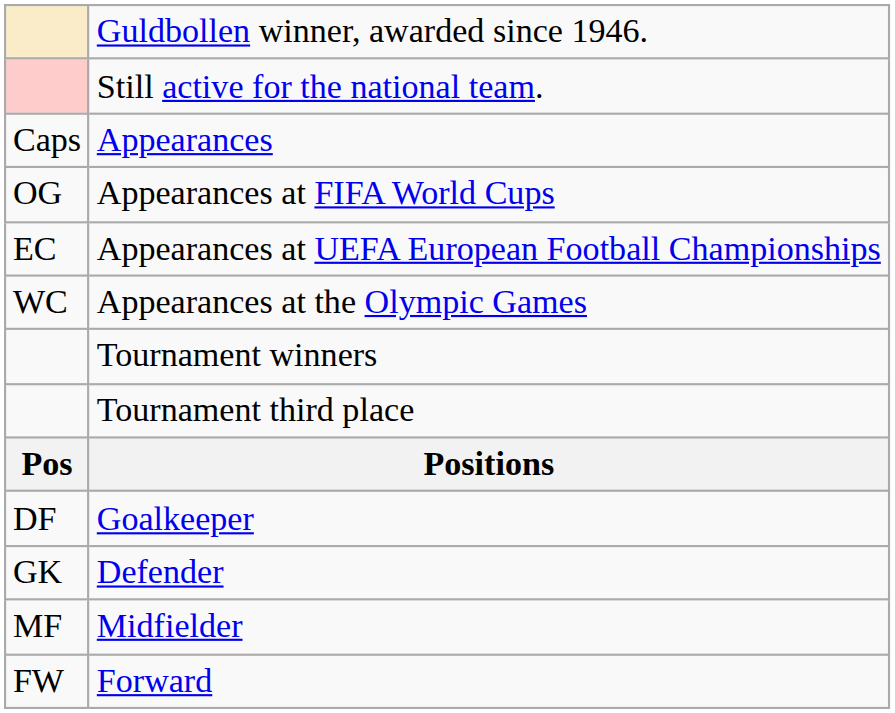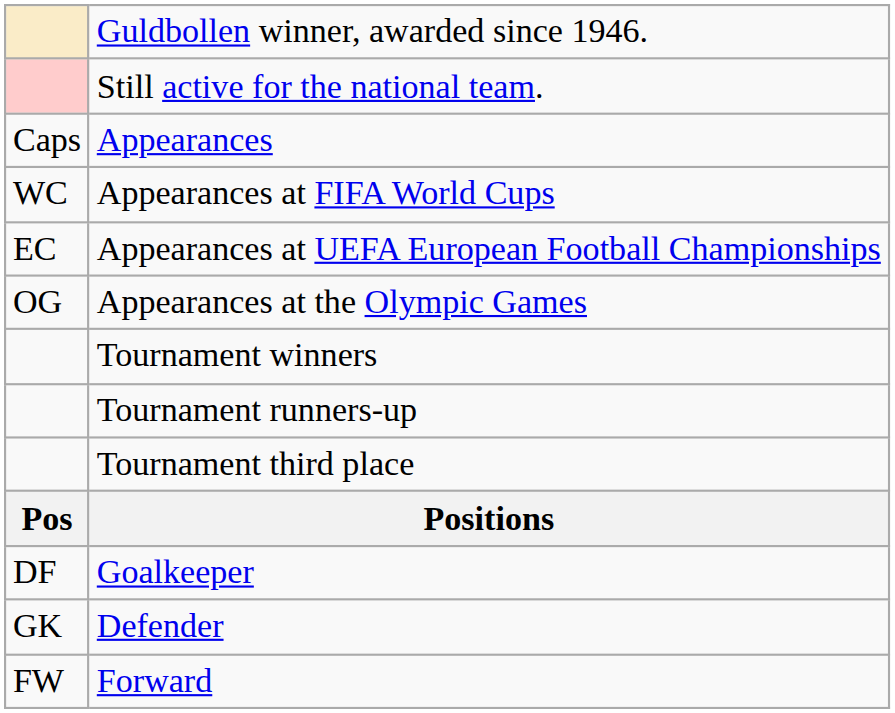(38, 193) OG -> (40, 193) WC
(40, 301) WC -> (38, 301) OG
+ row: (257, 409)
- row: (170, 626)
